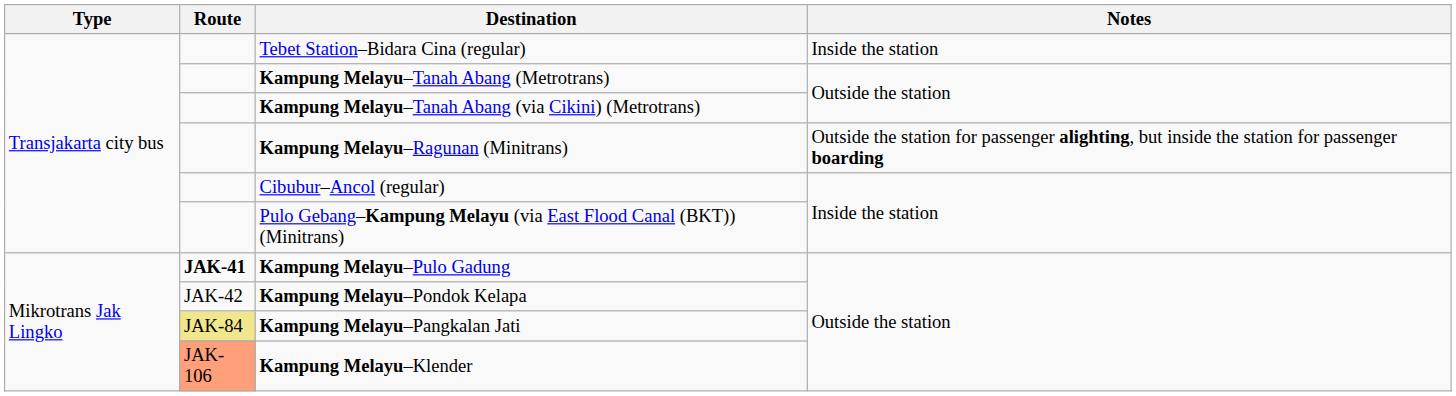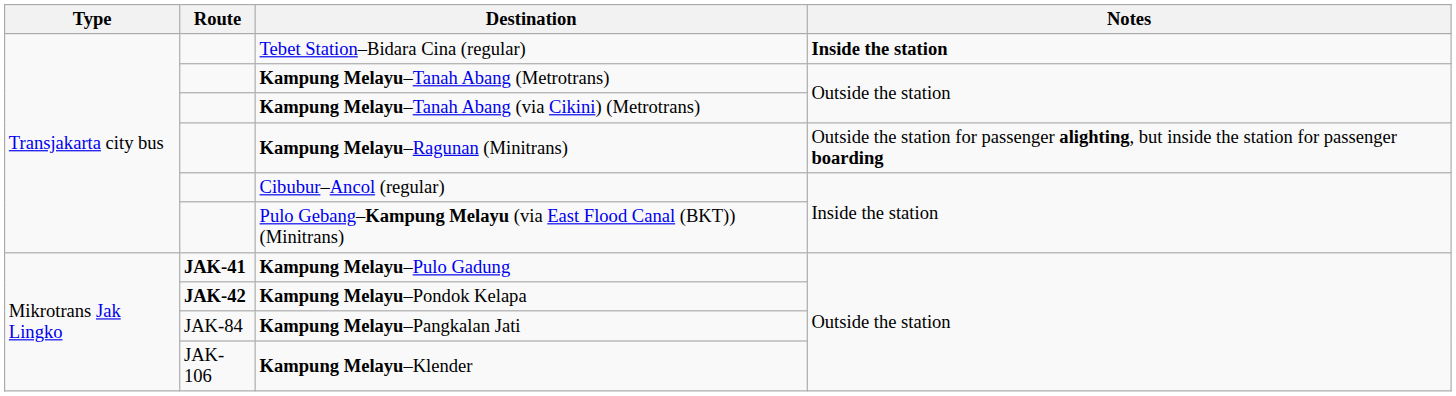(875, 48) normal -> (879, 48) bold
(213, 296) normal -> (215, 296) bold
(213, 325) khaki background -> (213, 325) no background
(204, 365) lightsalmon background -> (204, 365) no background
